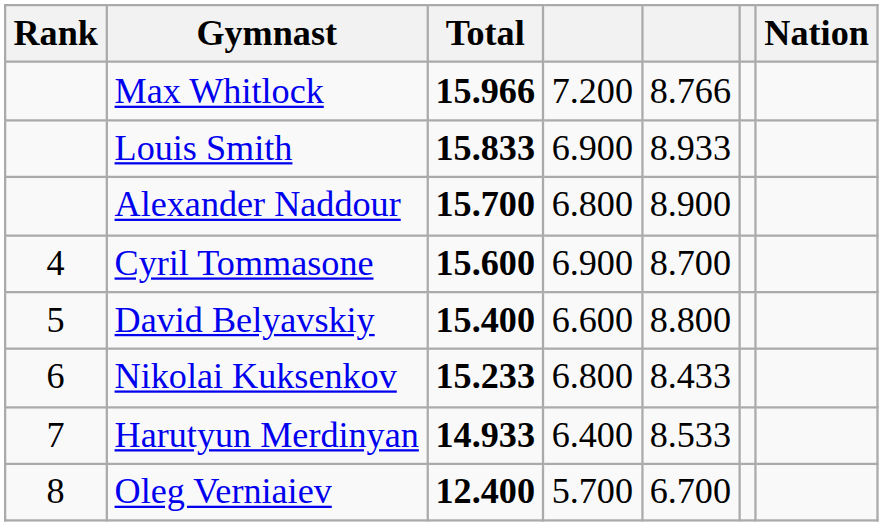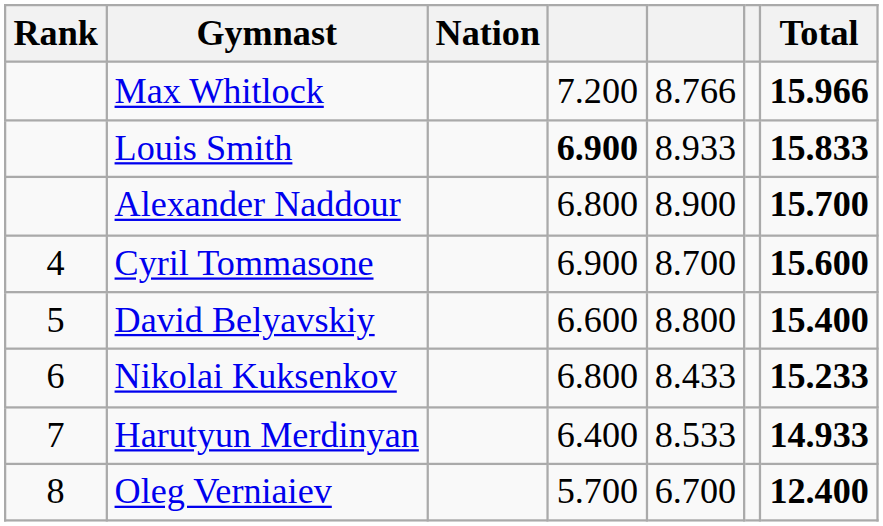columns swapped: (817, 33) <-> (485, 33)
(592, 147) normal -> (597, 147) bold
